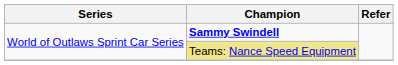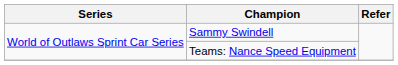(234, 32) bold -> (231, 32) normal
(272, 51) khaki background -> (272, 51) no background
